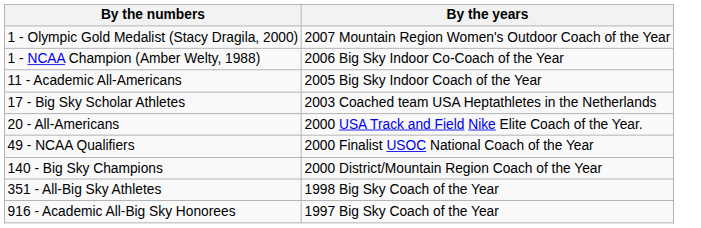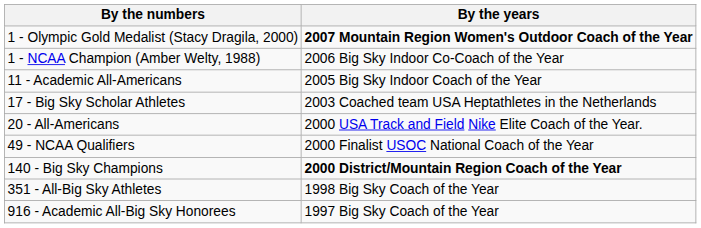(487, 37) normal -> (499, 37) bold
(453, 168) normal -> (463, 168) bold
